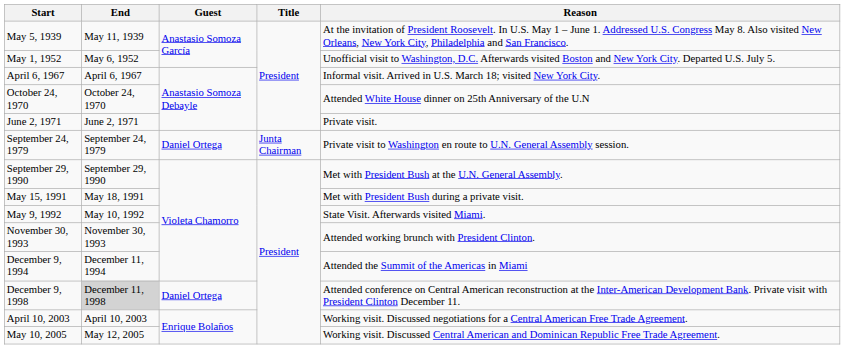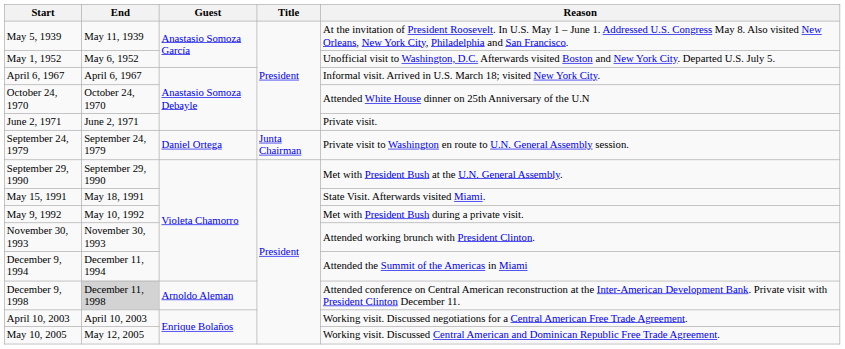(423, 197) Met with President Bush during a private visit. -> (404, 197) State Visit. Afterwards visited Miami.
(404, 214) State Visit. Afterwards visited Miami. -> (423, 214) Met with President Bush during a private visit.
(192, 295) Daniel Ortega -> (197, 295) Arnoldo Aleman
